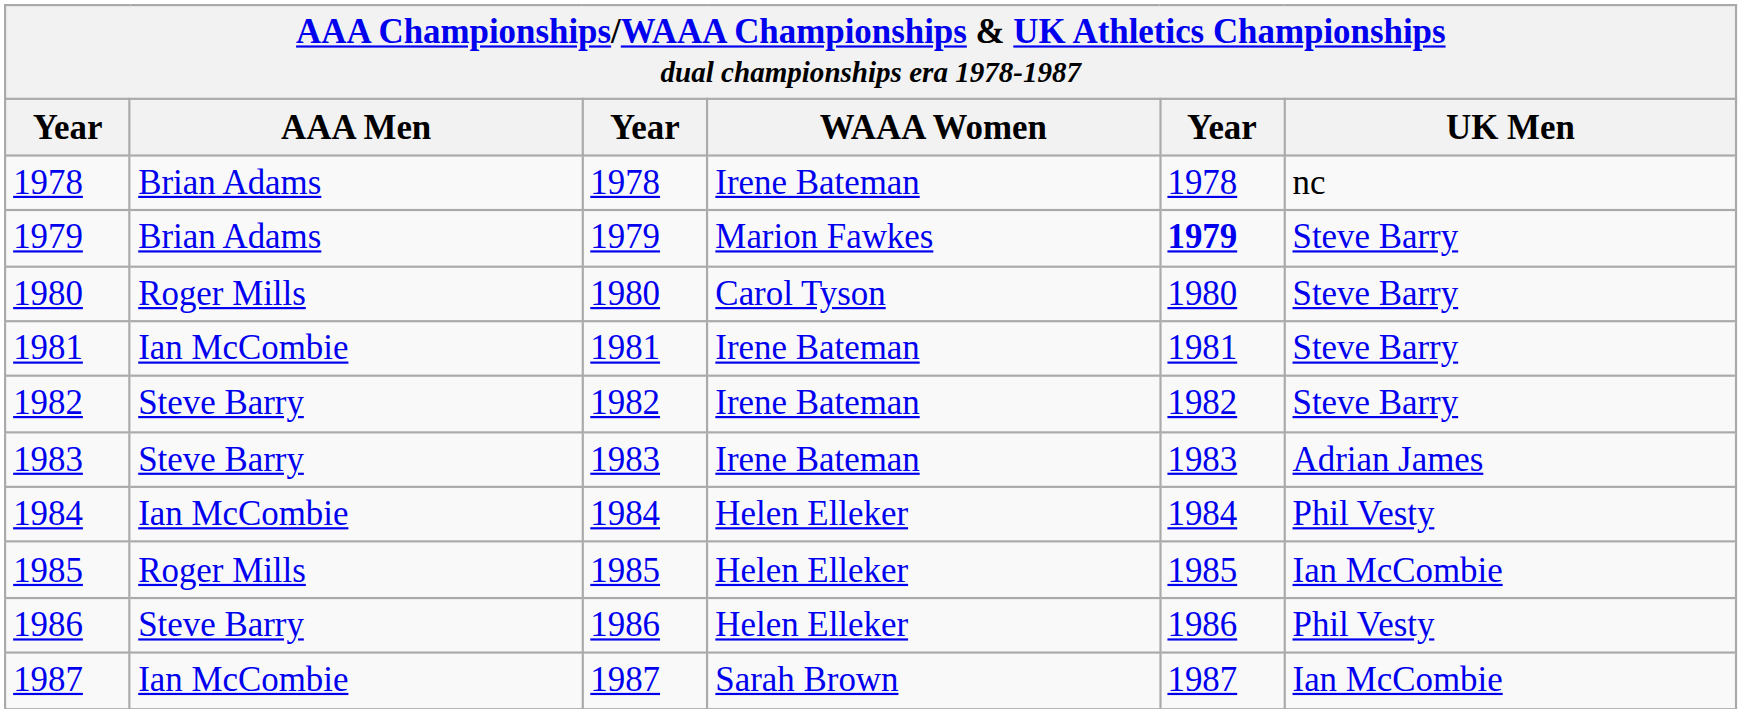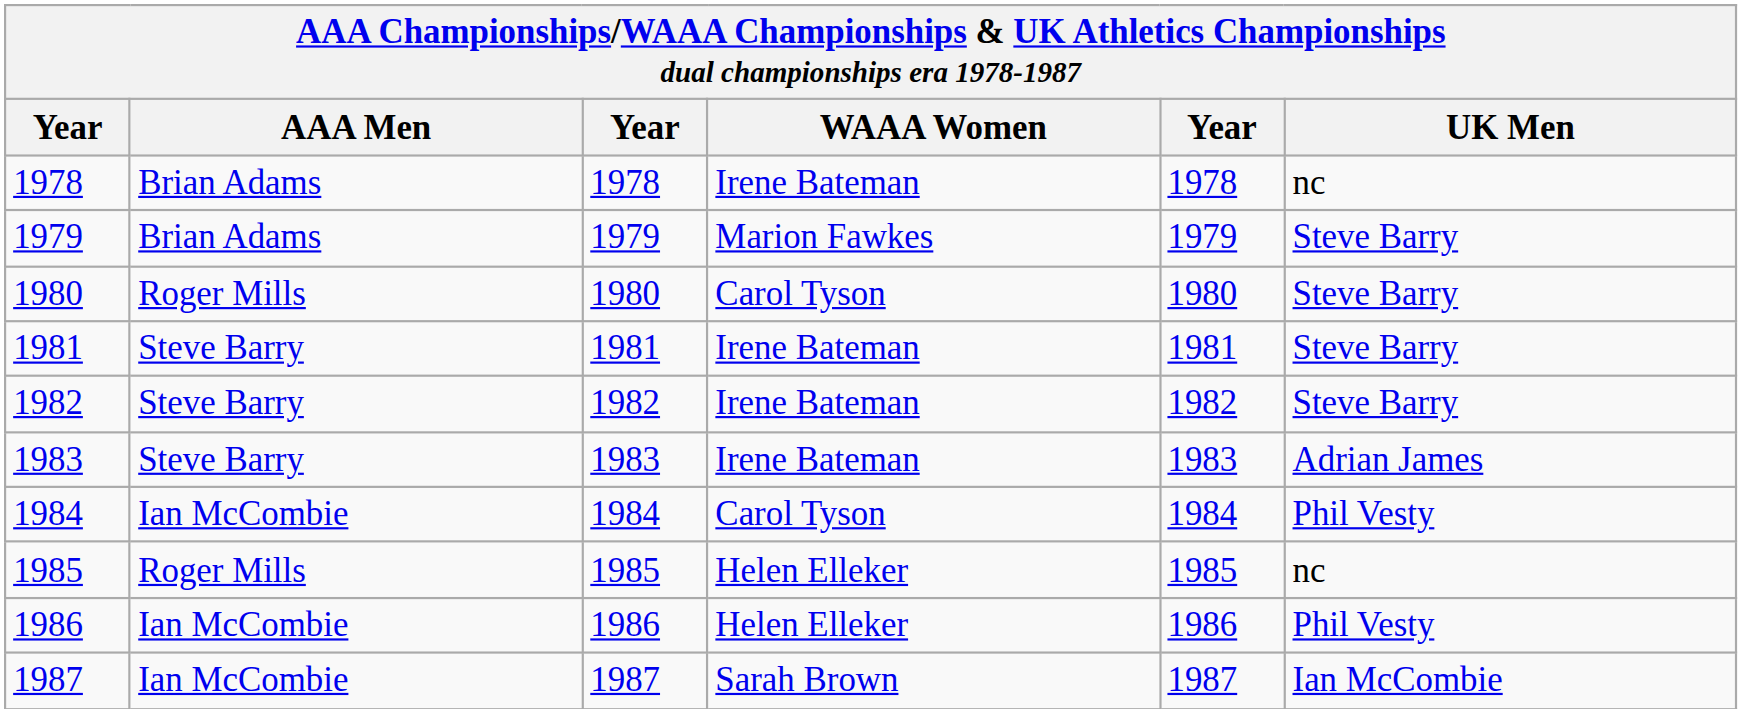(1202, 237) bold -> (1202, 237) normal
(243, 347) Ian McCombie -> (221, 347) Steve Barry
(812, 513) Helen Elleker -> (801, 513) Carol Tyson
(1398, 569) Ian McCombie -> (1309, 569) nc
(221, 624) Steve Barry -> (243, 624) Ian McCombie
